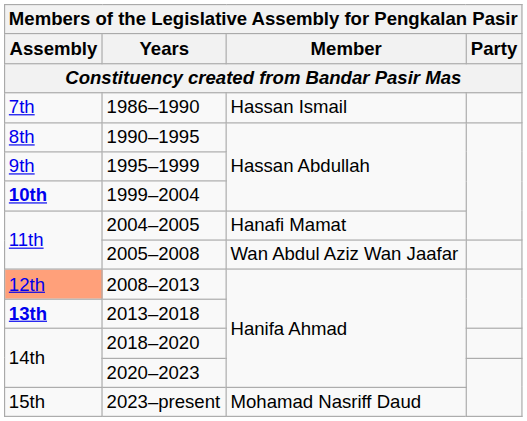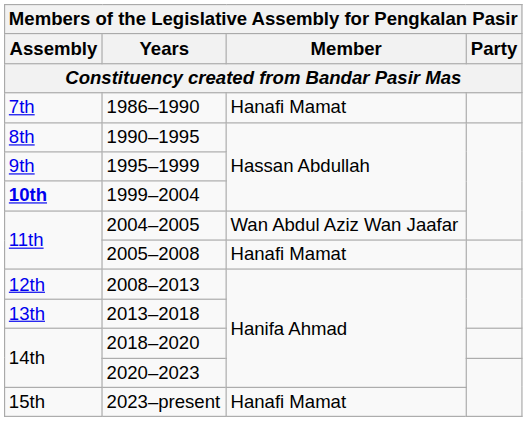(289, 107) Hassan Ismail -> (288, 107) Hanafi Mamat
(288, 225) Hanafi Mamat -> (344, 225) Wan Abdul Aziz Wan Jaafar
(344, 254) Wan Abdul Aziz Wan Jaafar -> (288, 254) Hanafi Mamat
(27, 284) lightsalmon background -> (27, 284) no background
(28, 313) bold -> (27, 313) normal
(326, 401) Mohamad Nasriff Daud -> (288, 401) Hanafi Mamat
